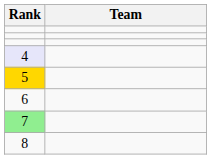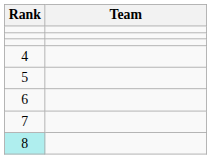(25, 56) lavender background -> (25, 56) no background
(25, 78) gold background -> (25, 78) no background
(25, 121) lightgreen background -> (25, 121) no background
(25, 143) no background -> (25, 143) paleturquoise background
